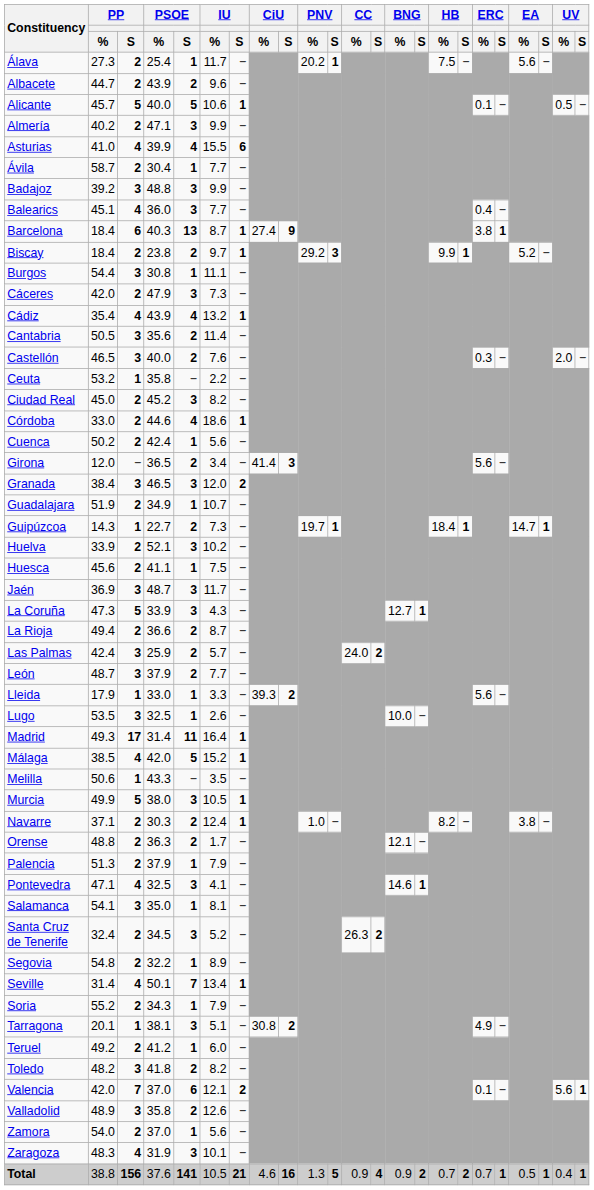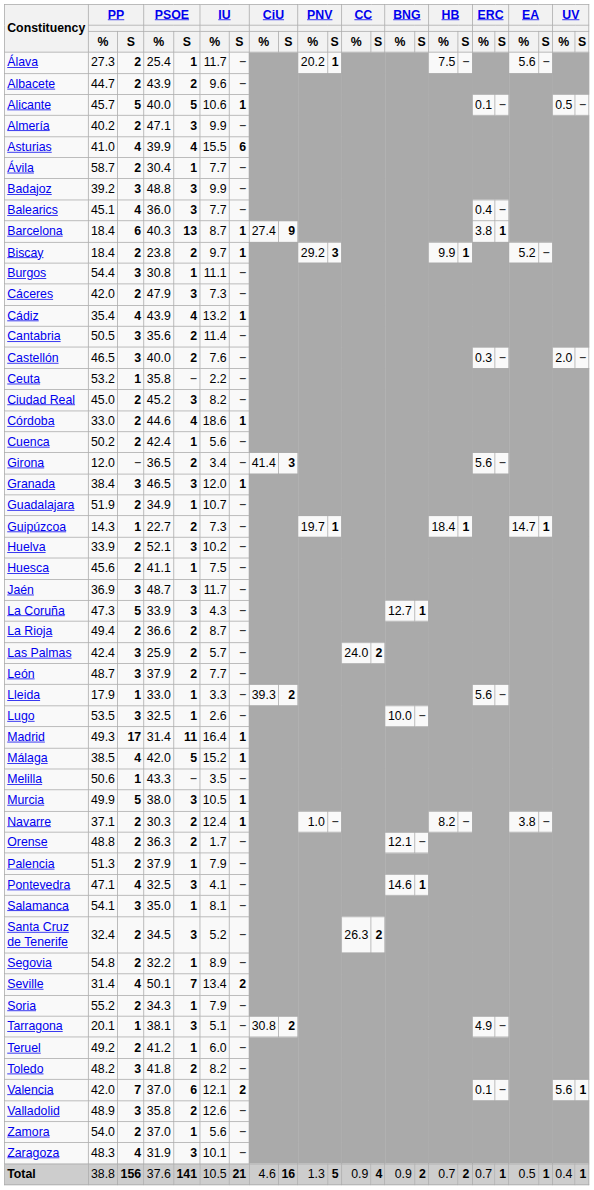(243, 484) 2 -> (243, 484) 1
(243, 984) 1 -> (243, 984) 2
